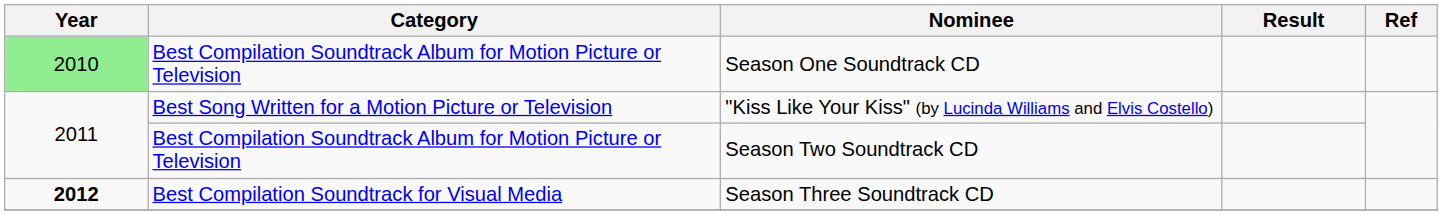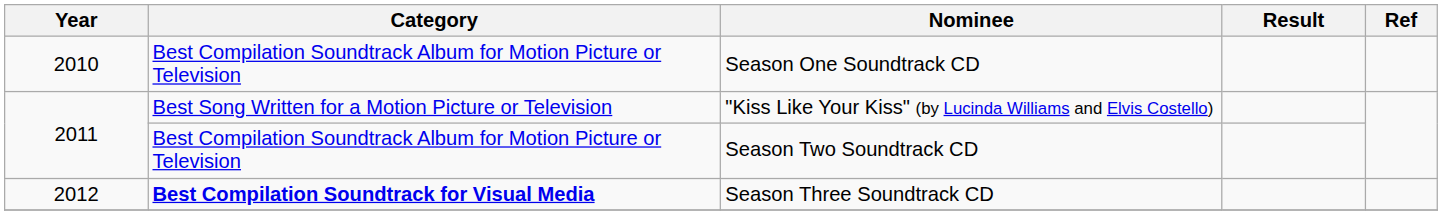(76, 63) lightgreen background -> (76, 63) no background
(76, 193) bold -> (76, 193) normal
(357, 193) normal -> (374, 193) bold
